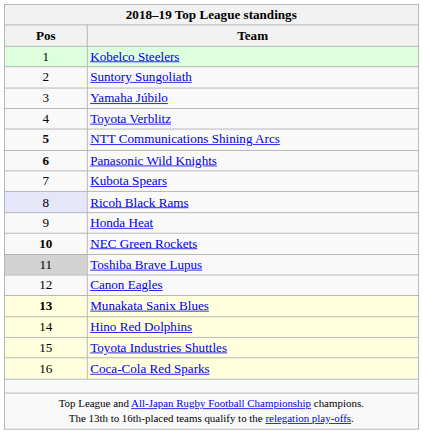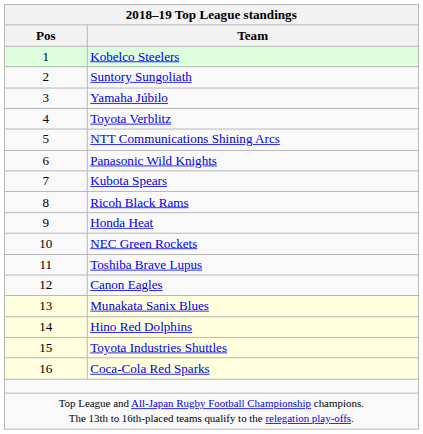(46, 139) bold -> (46, 139) normal
(46, 160) bold -> (46, 160) normal
(46, 202) lavender background -> (46, 202) no background
(46, 243) bold -> (46, 243) normal
(46, 264) lightgrey background -> (46, 264) no background
(46, 306) bold -> (46, 306) normal
